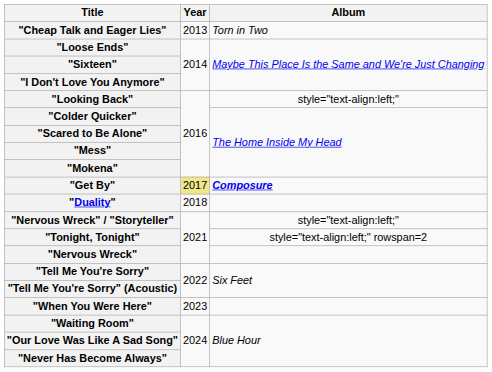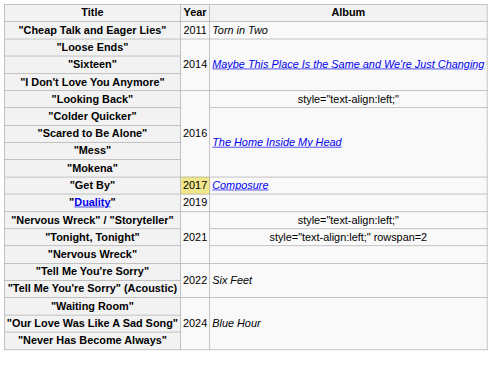(195, 30) 2013 -> (195, 30) 2011
(242, 185) bold -> (240, 185) normal
(195, 202) 2018 -> (195, 202) 2019
- row: (92, 306)
